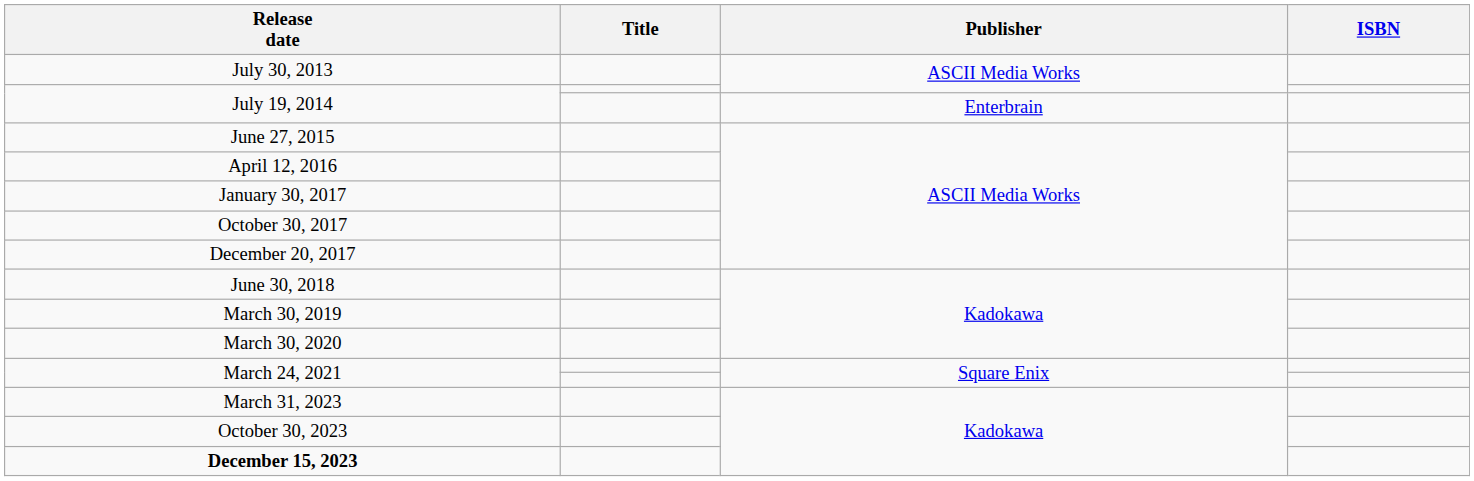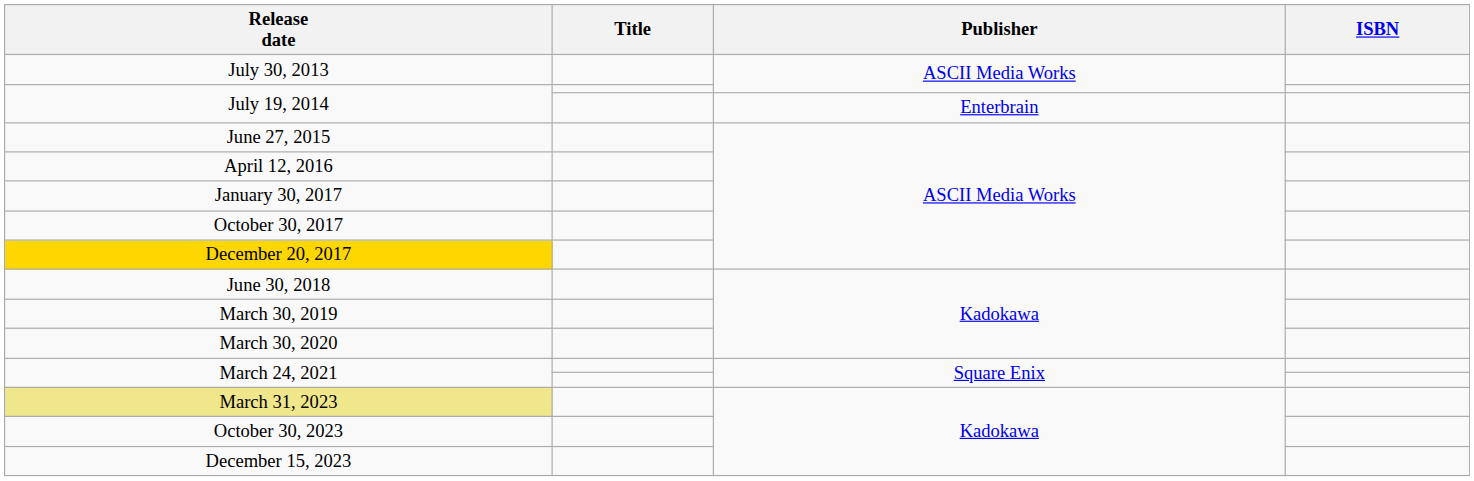(283, 254) no background -> (278, 254) gold background
(283, 401) no background -> (278, 401) khaki background
(283, 460) bold -> (278, 460) normal
